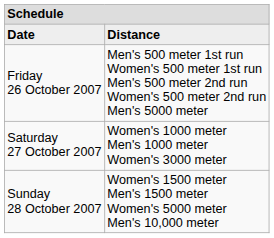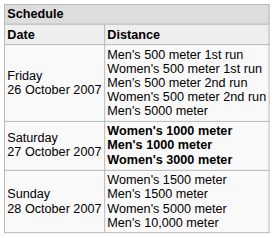(167, 145) normal -> (170, 145) bold
